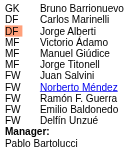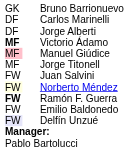(12, 31) lightsalmon background -> (12, 31) no background
(12, 42) normal -> (12, 42) bold
(12, 53) no background -> (12, 53) pink background
(13, 87) no background -> (13, 87) lightyellow background
(13, 98) normal -> (13, 98) bold
(13, 121) no background -> (13, 121) lavender background
